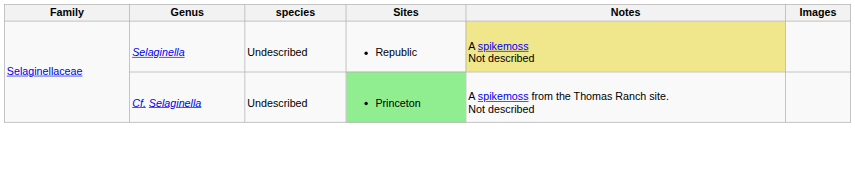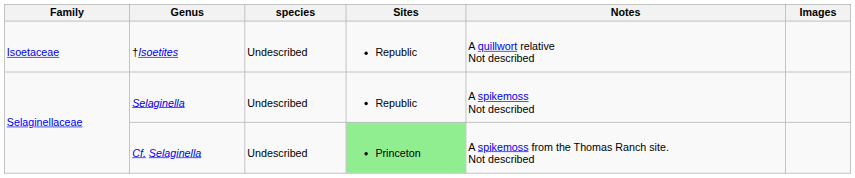+ row: (155, 52)
(501, 52) khaki background -> (501, 103) no background
